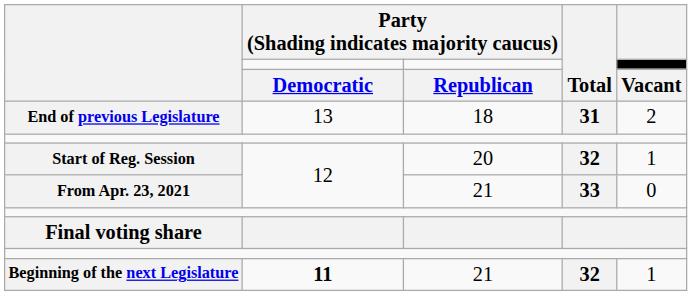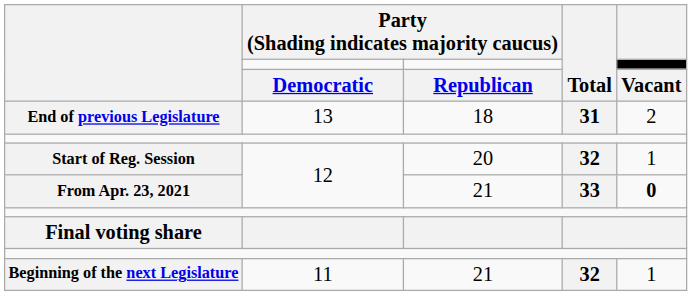(651, 191) normal -> (651, 191) bold
(323, 274) bold -> (323, 274) normal
